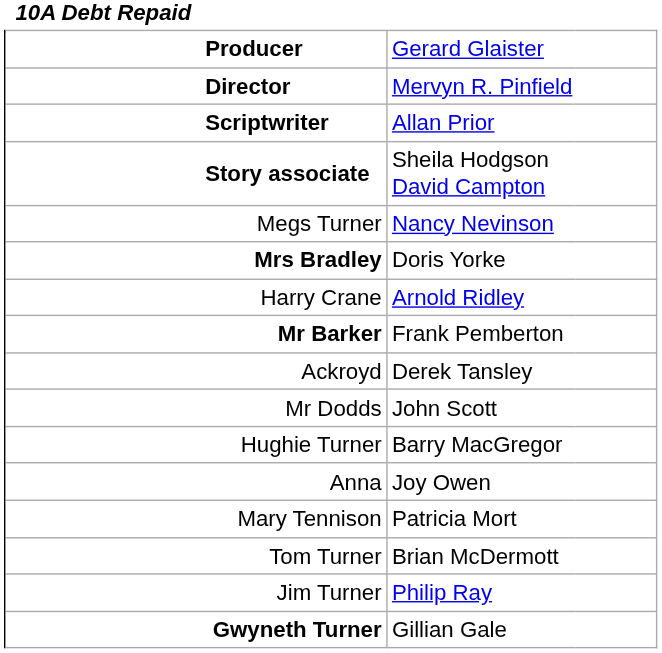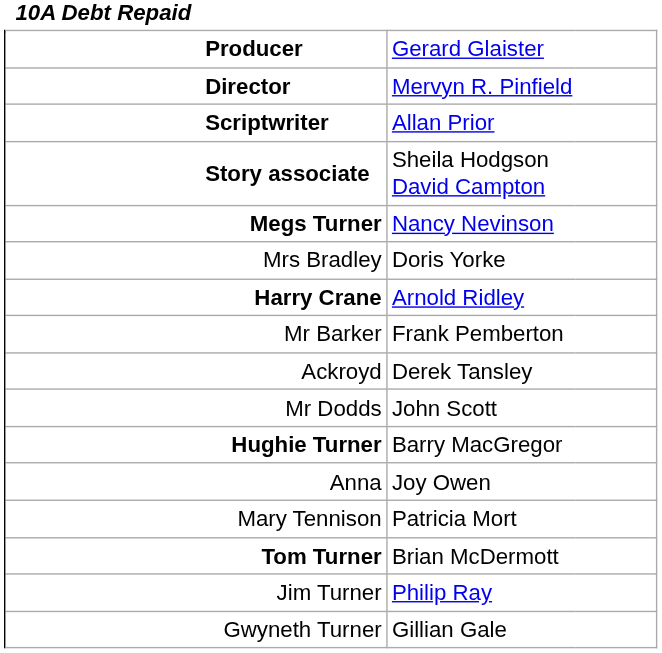(319, 223) normal -> (316, 223) bold
(318, 260) bold -> (322, 260) normal
(321, 297) normal -> (318, 297) bold
(330, 334) bold -> (333, 334) normal
(311, 445) normal -> (306, 445) bold
(325, 556) normal -> (322, 556) bold
(297, 629) bold -> (303, 629) normal
